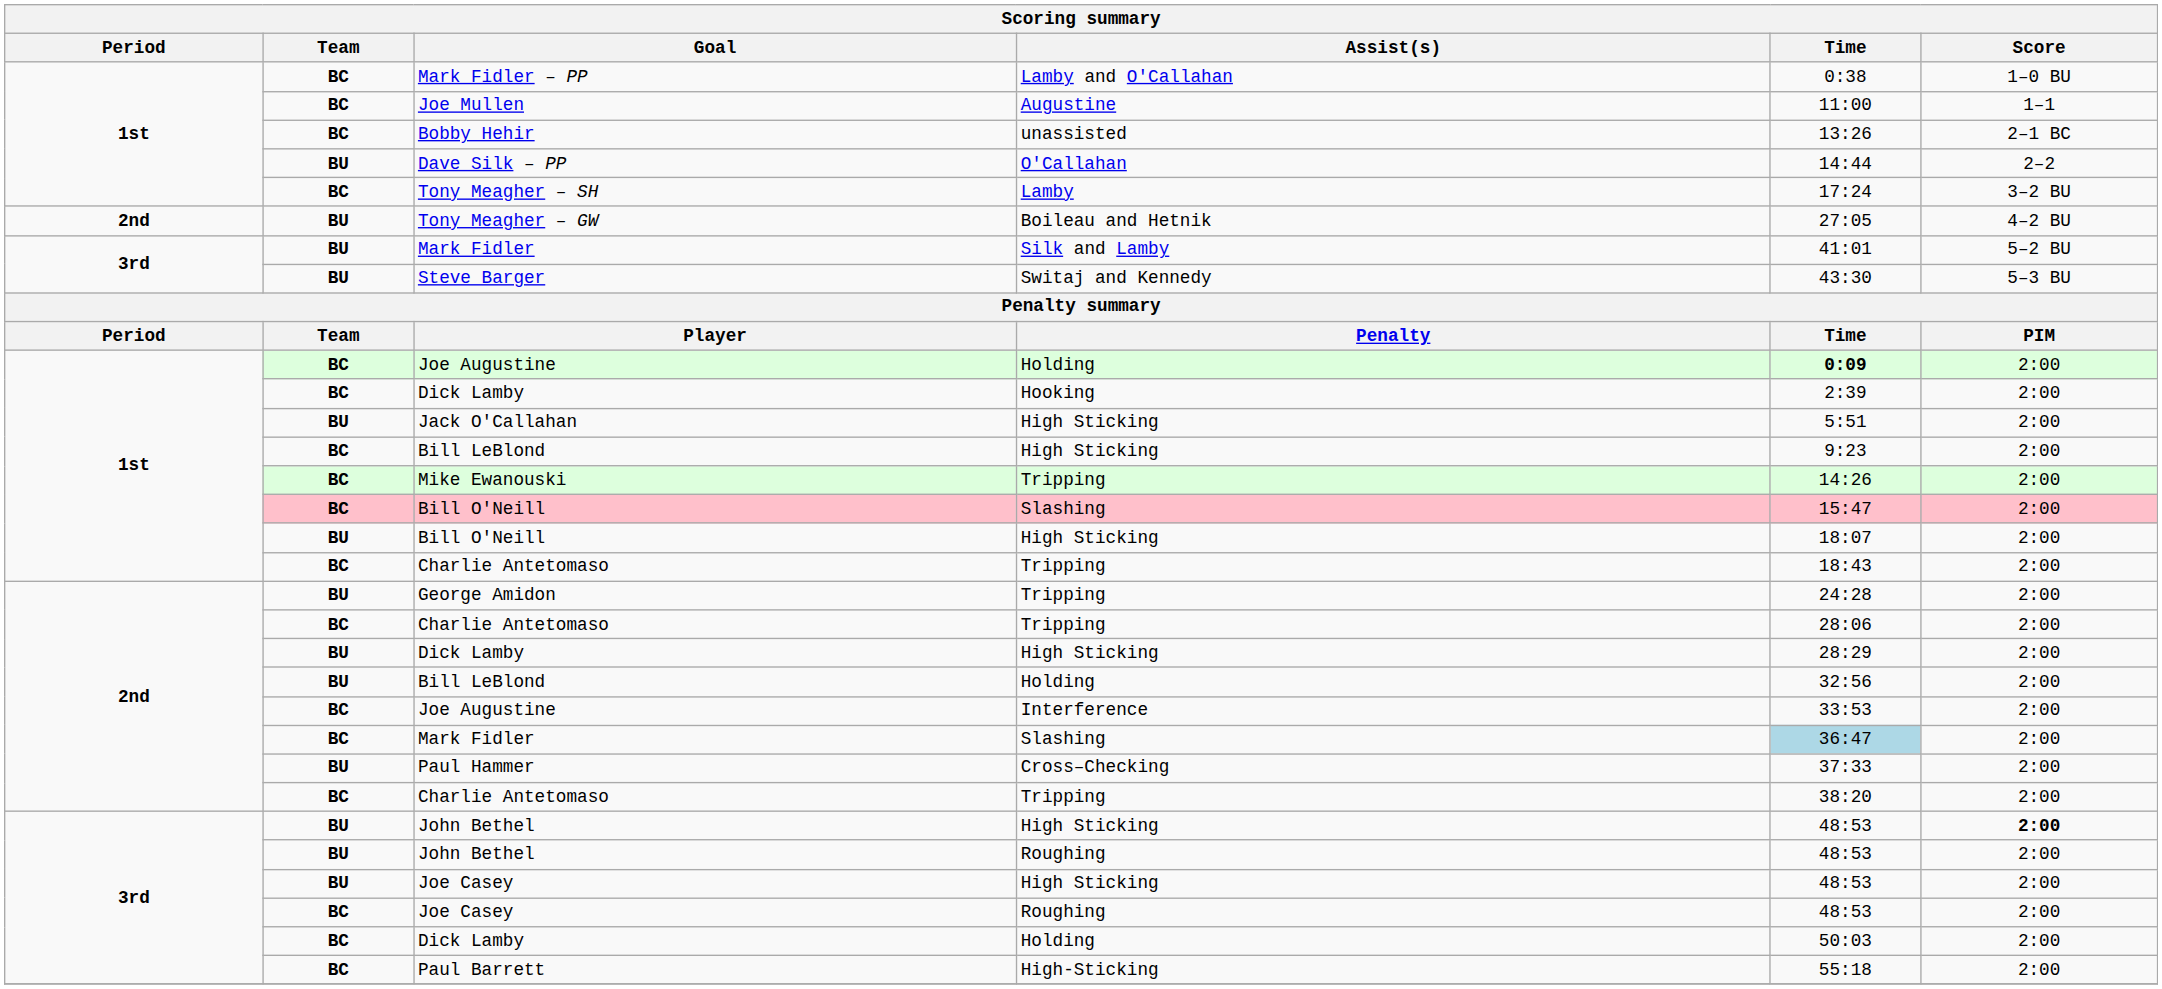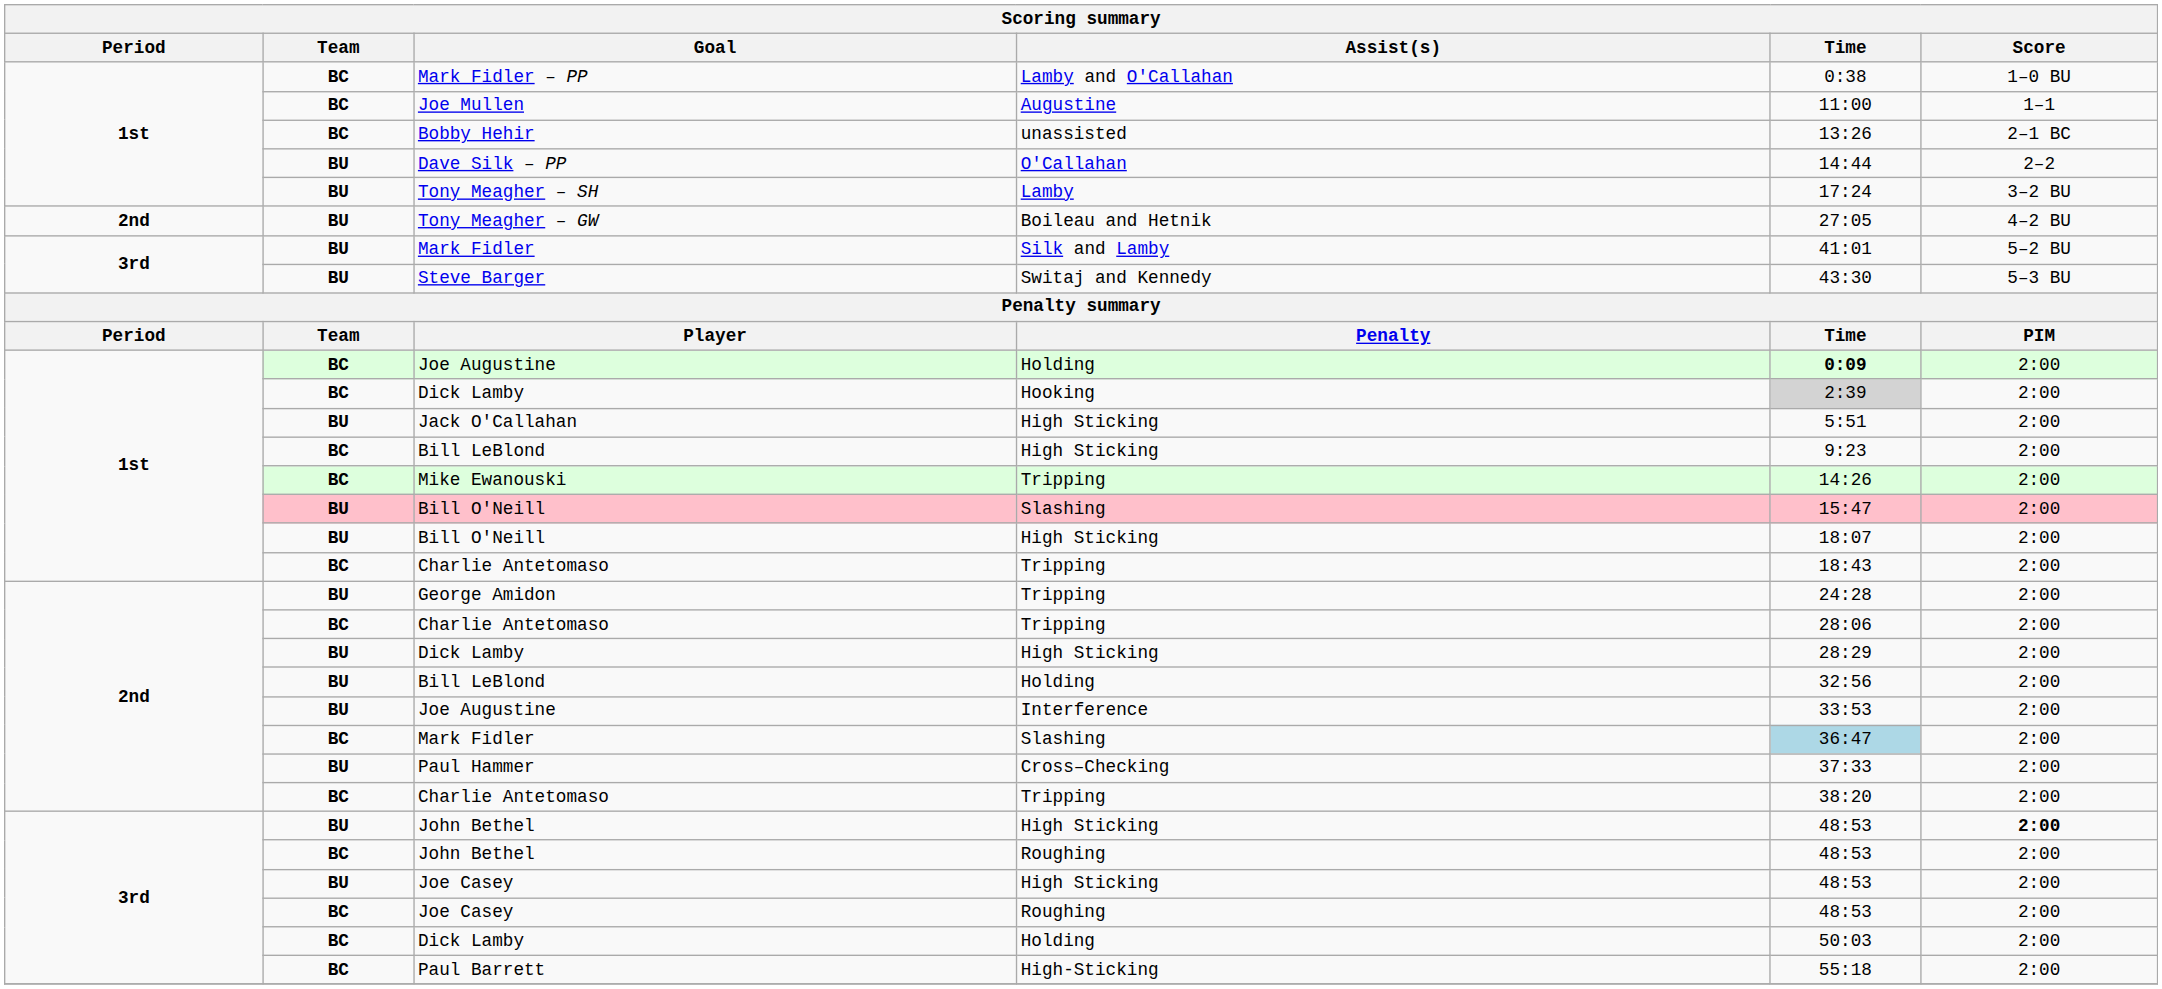(338, 192) BC -> (338, 192) BU
(1845, 394) no background -> (1845, 394) lightgrey background
(338, 509) BC -> (338, 509) BU
(338, 711) BC -> (338, 711) BU
(338, 855) BU -> (338, 855) BC
